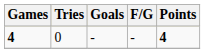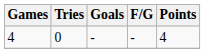(11, 37) bold -> (11, 37) normal
(163, 37) bold -> (163, 37) normal
